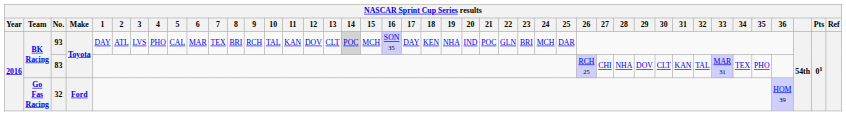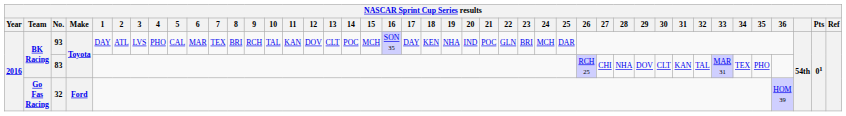(351, 43) lightgrey background -> (351, 43) no background
